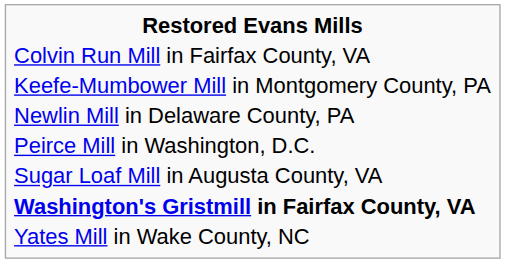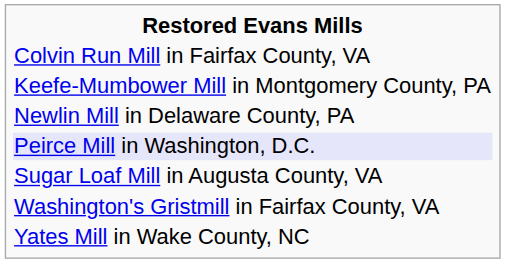(165, 146) no background -> (165, 146) lavender background
(245, 206) bold -> (227, 206) normal
